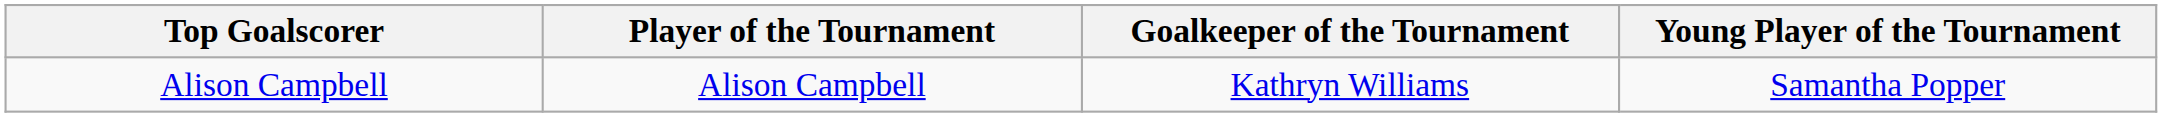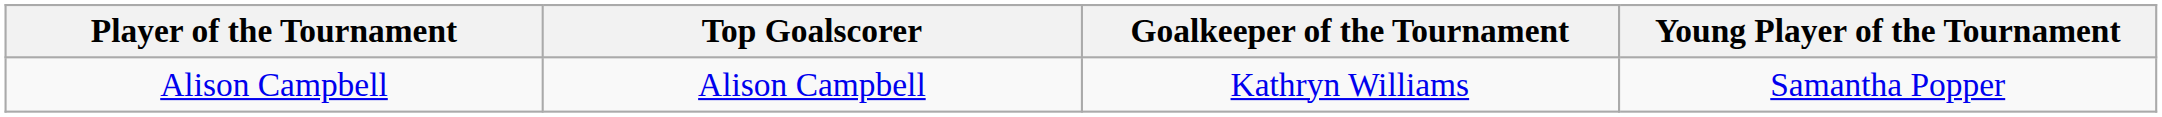columns swapped: (812, 31) <-> (274, 31)
